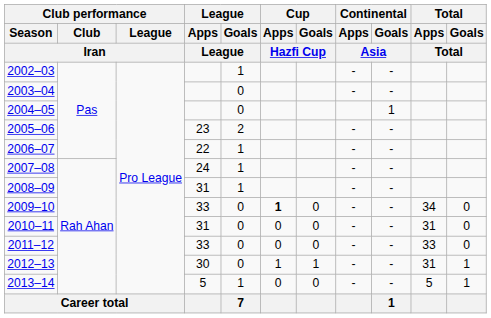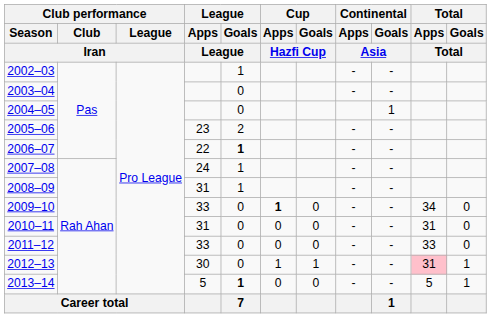(241, 149) normal -> (241, 149) bold
(429, 264) no background -> (429, 264) pink background
(241, 284) normal -> (241, 284) bold
